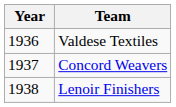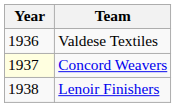(23, 65) no background -> (23, 65) lightyellow background
